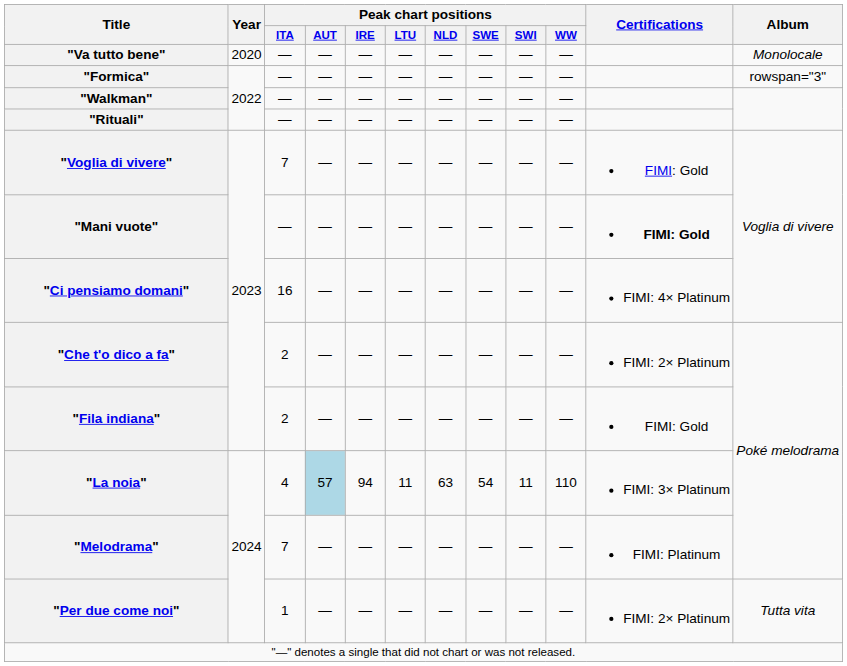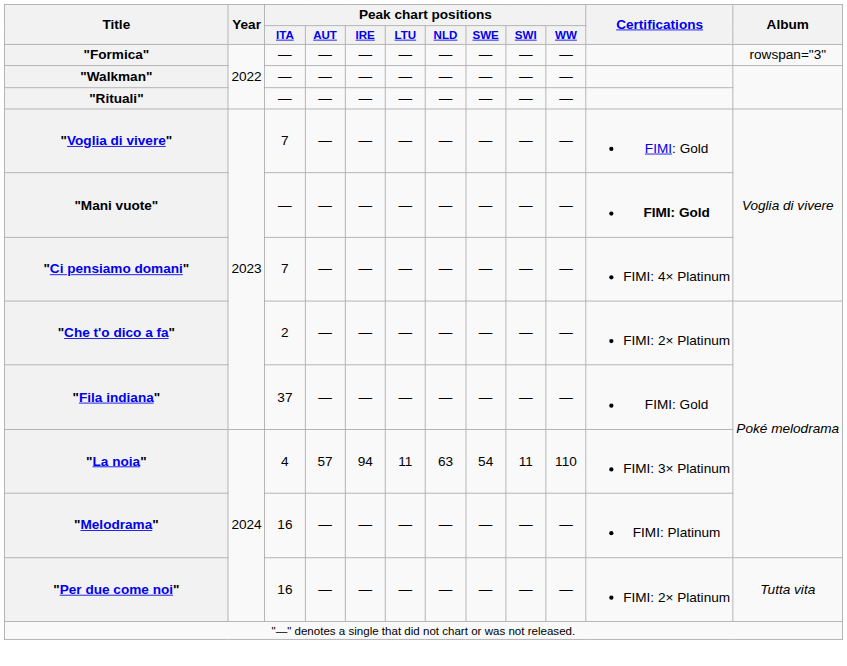- row: (116, 55)
(285, 290) 16 -> (285, 269) 7
(285, 418) 2 -> (285, 397) 37
(325, 482) lightblue background -> (325, 461) no background
(285, 547) 7 -> (285, 525) 16
(285, 611) 1 -> (285, 589) 16
